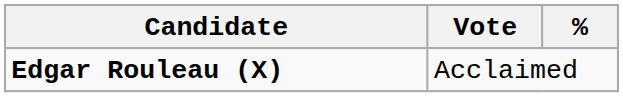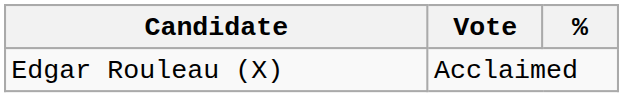(147, 70) bold -> (147, 70) normal
